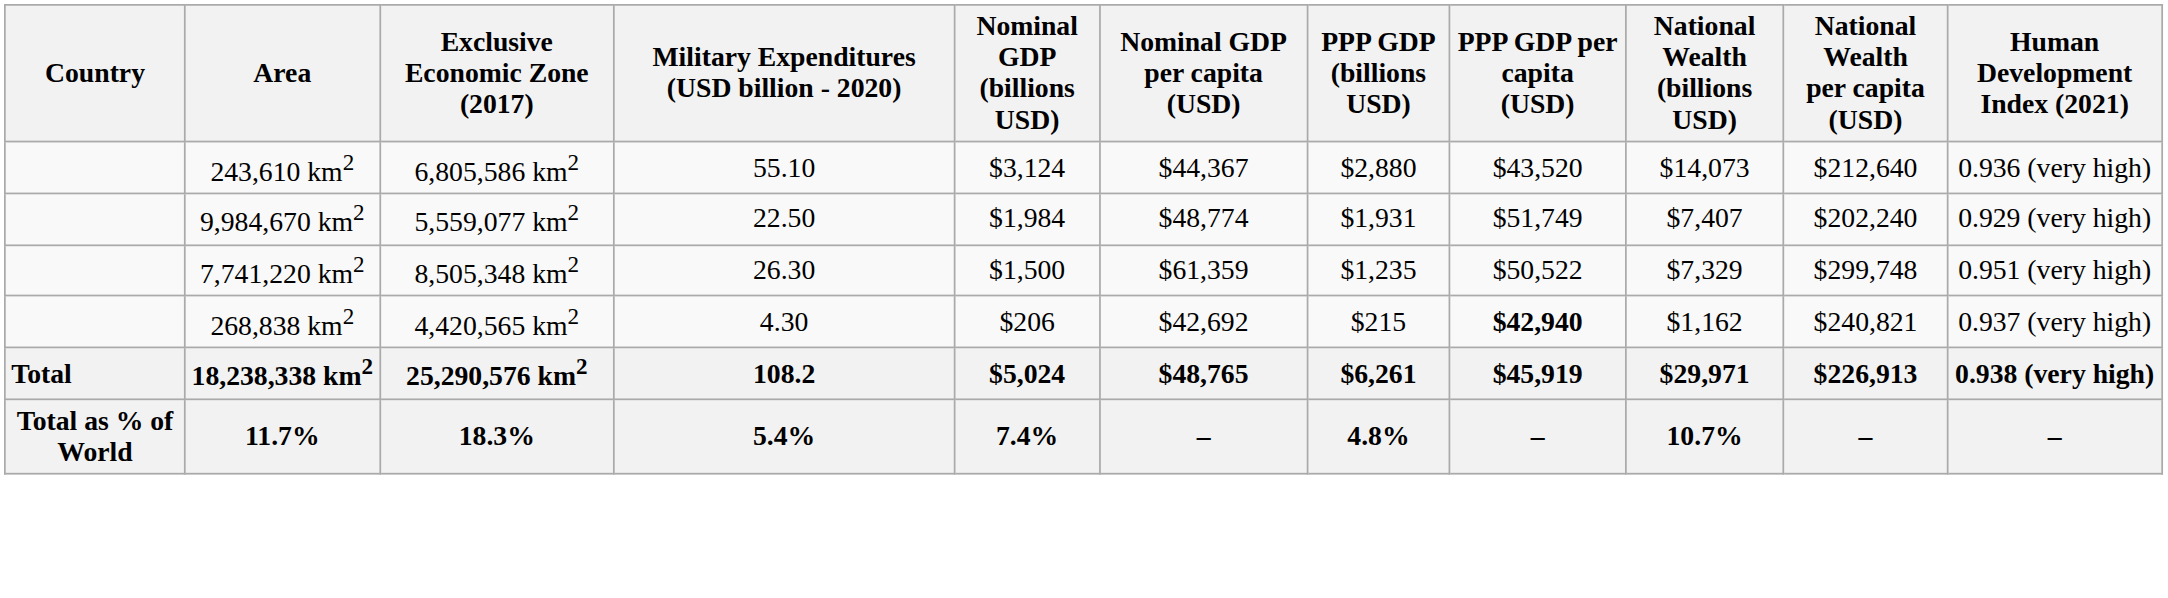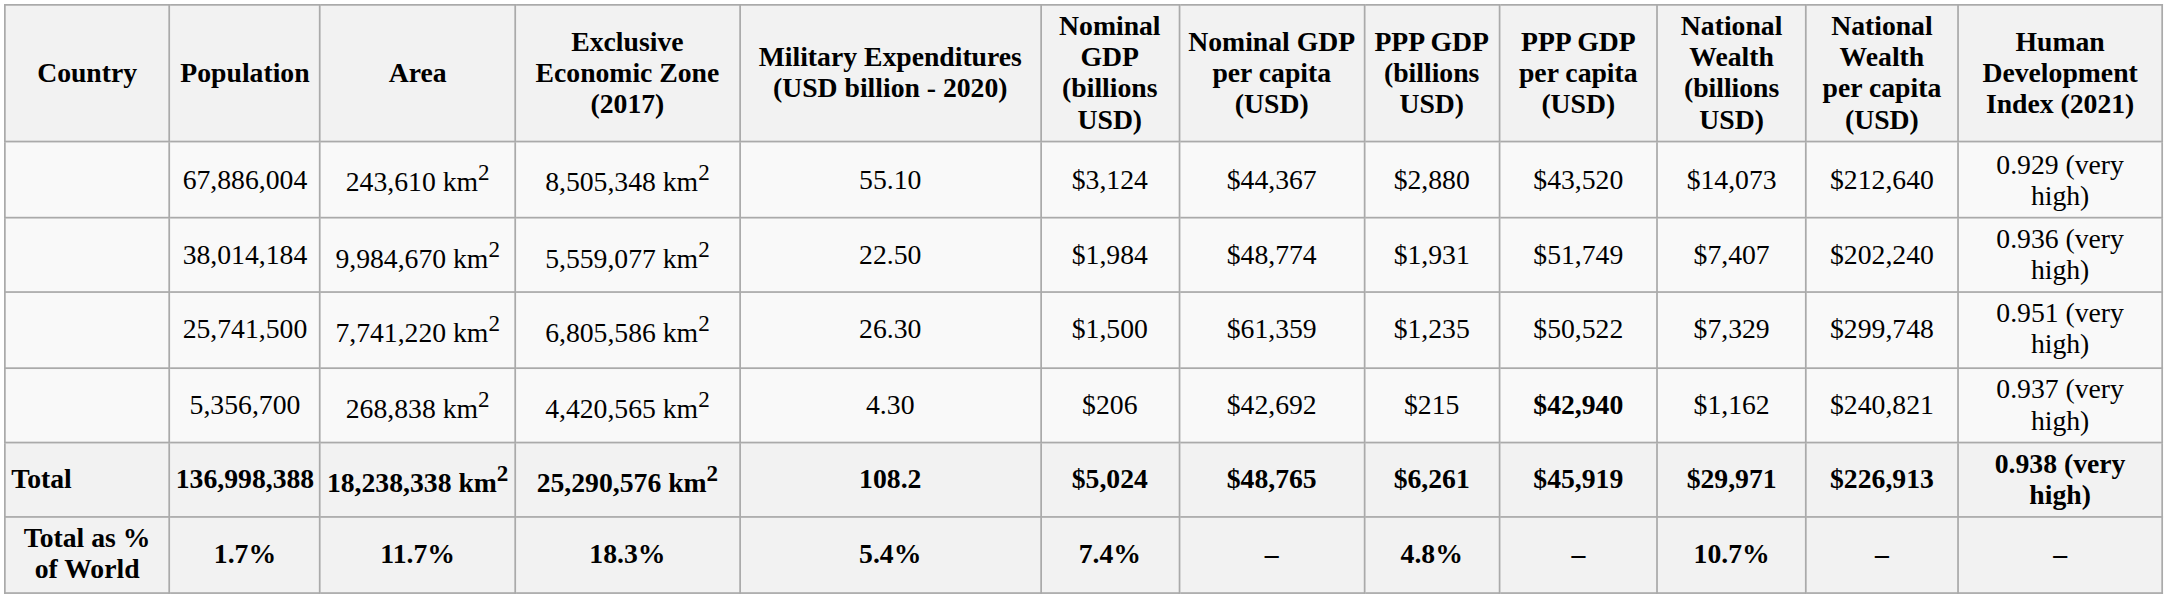+ column: (245, 73)
(497, 167) 6,805,586 km2 -> (627, 179) 8,505,348 km2
(2055, 167) 0.936 (very high) -> (2060, 179) 0.929 (very high)
(2055, 218) 0.929 (very high) -> (2060, 254) 0.936 (very high)
(497, 270) 8,505,348 km2 -> (627, 329) 6,805,586 km2
